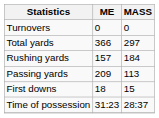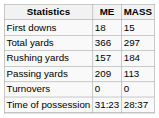rows swapped: (32, 89) <-> (28, 27)
